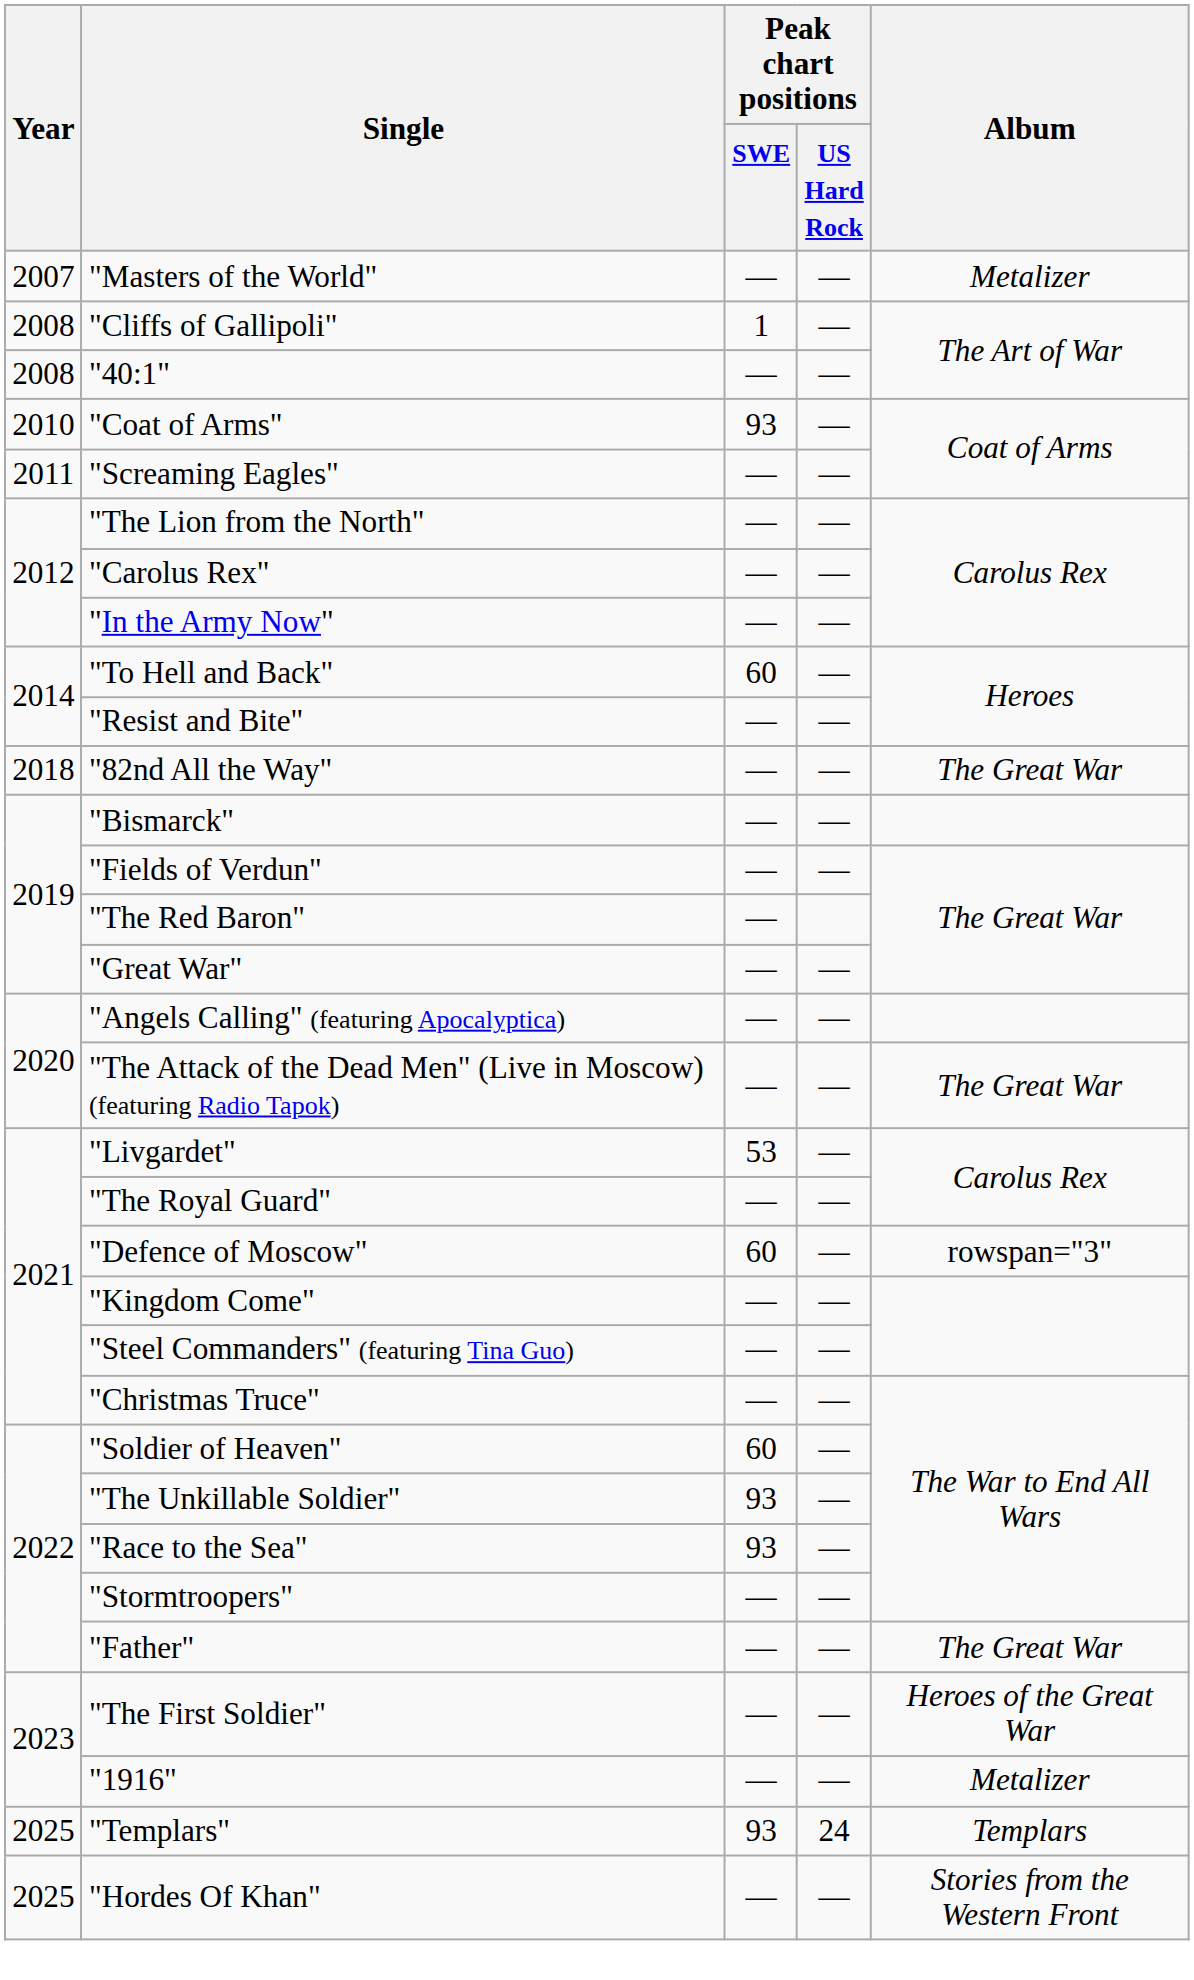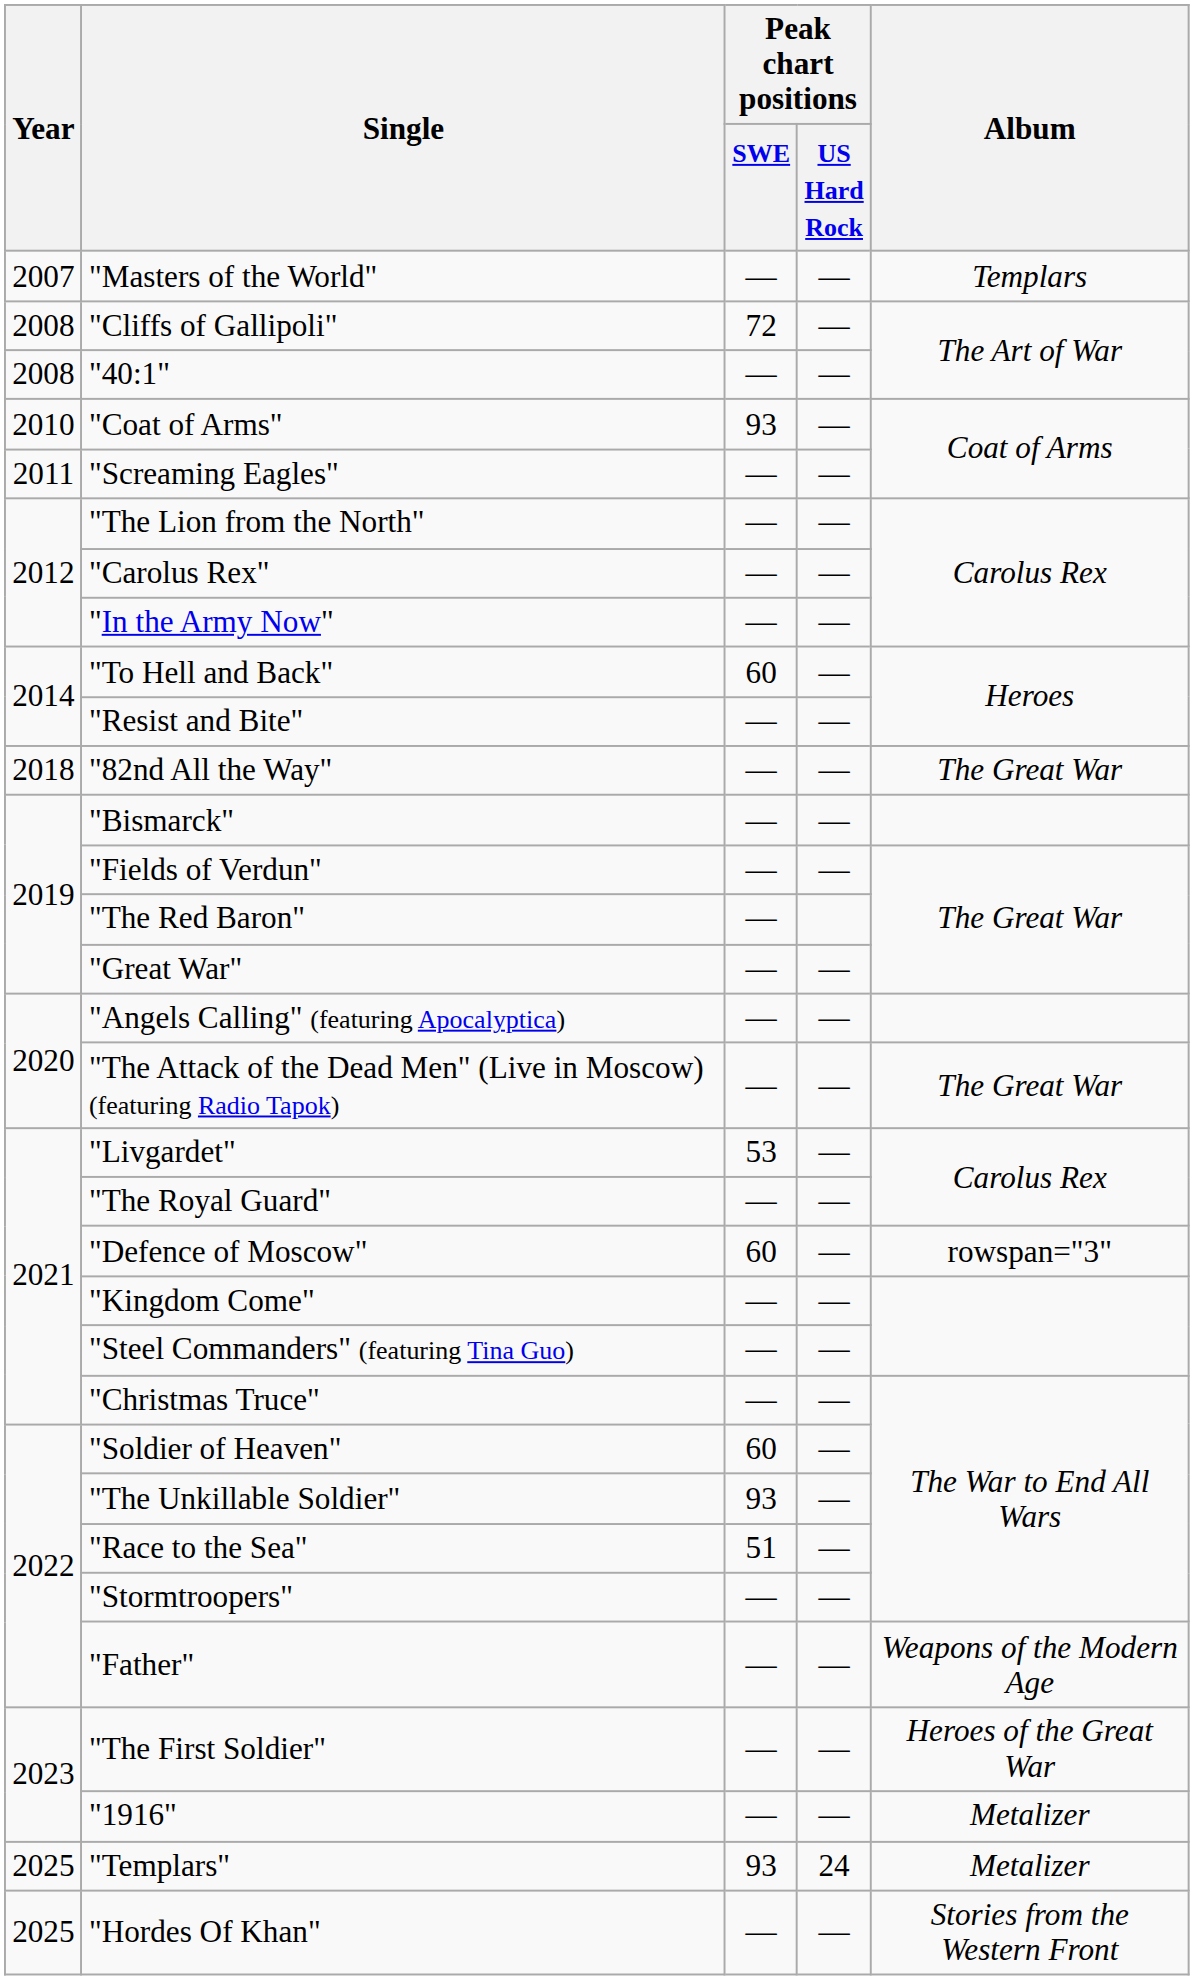(1030, 275) Metalizer -> (1030, 275) Templars
(761, 325) 1 -> (761, 325) 72
(761, 1547) 93 -> (761, 1547) 51
(1030, 1646) The Great War -> (1030, 1664) Weapons of the Modern Age
(1030, 1830) Templars -> (1030, 1865) Metalizer
